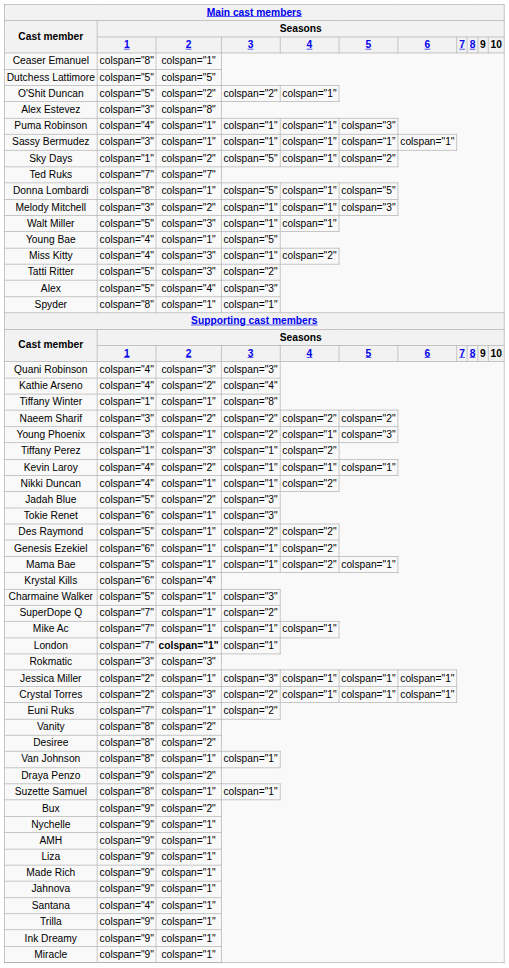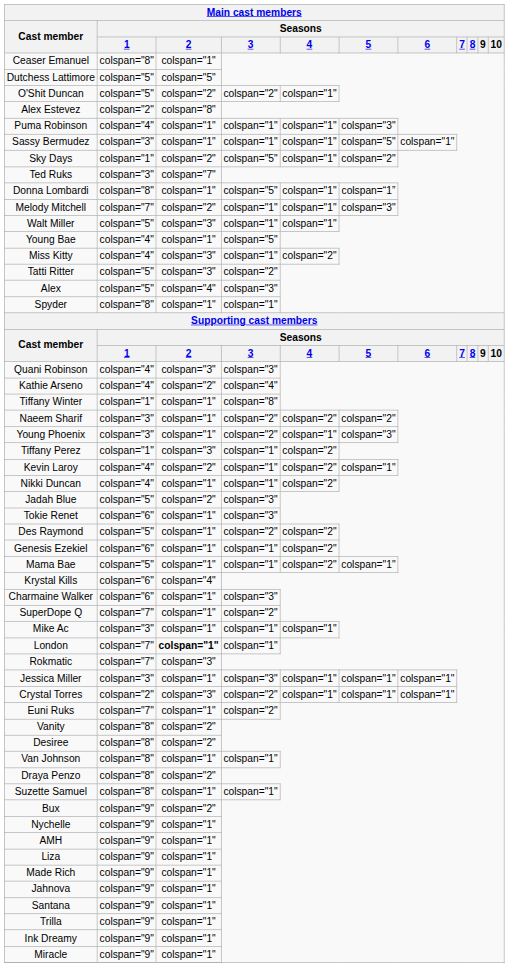(127, 110) colspan="3" -> (127, 110) colspan="2"
(368, 142) colspan=“1” -> (368, 142) colspan="5"
(127, 175) colspan="7" -> (127, 175) colspan="3"
(368, 191) colspan="5" -> (368, 191) colspan=“1”
(127, 207) colspan="3" -> (127, 207) colspan="7"
(189, 418) colspan="2" -> (189, 418) colspan="1"
(309, 467) colspan="1" -> (309, 467) colspan="2"
(127, 597) colspan="5" -> (127, 597) colspan="6"
(127, 629) colspan="7" -> (127, 629) colspan="3"
(127, 662) colspan="3" -> (127, 662) colspan="7"
(127, 678) colspan="2" -> (127, 678) colspan="3"
(127, 775) colspan="9" -> (127, 775) colspan="8"
(127, 905) colspan="4" -> (127, 905) colspan="9"
